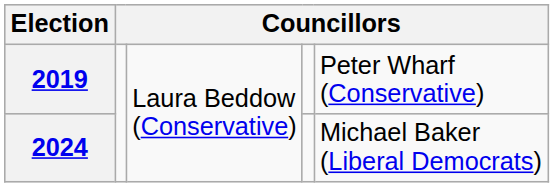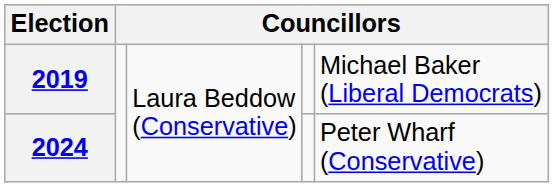(402, 78) Peter Wharf (Conservative) -> (431, 78) Michael Baker (Liberal Democrats)
(431, 147) Michael Baker (Liberal Democrats) -> (402, 147) Peter Wharf (Conservative)
